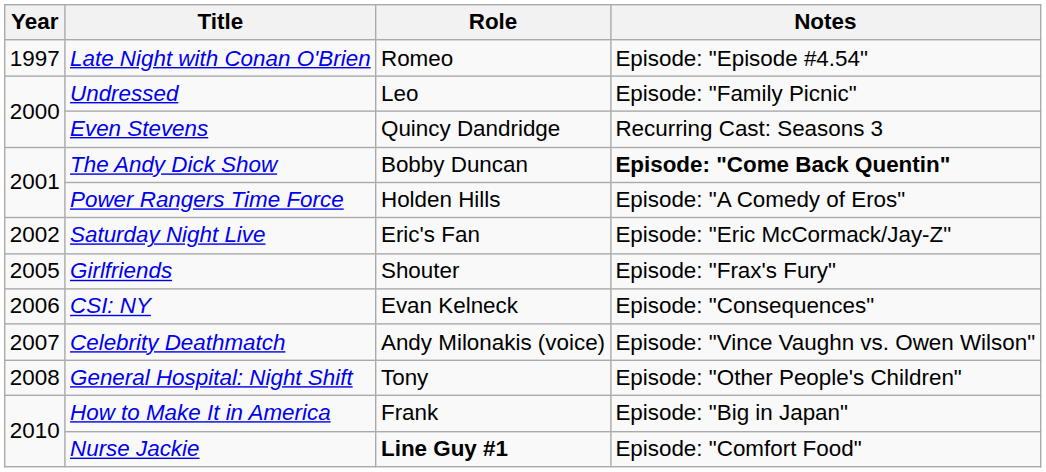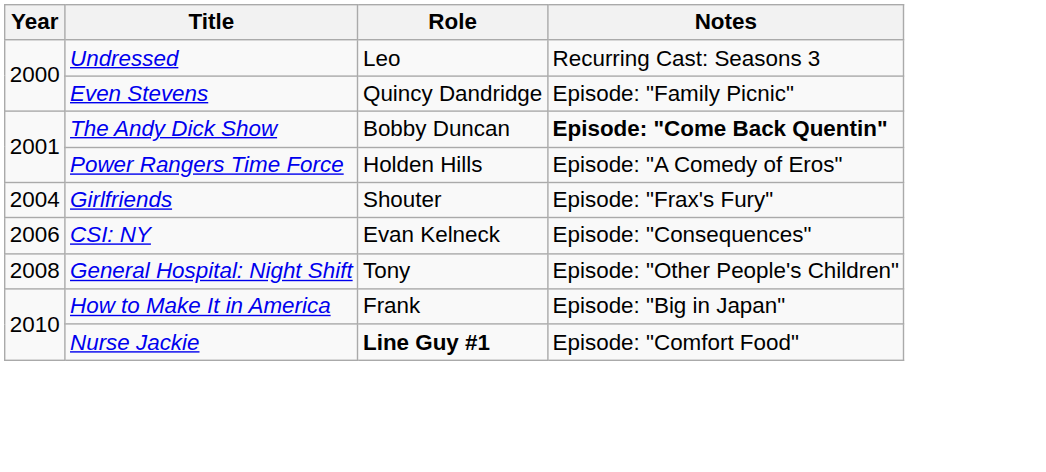- row: (220, 57)
(736, 93) Episode: "Family Picnic" -> (686, 57) Recurring Cast: Seasons 3
(749, 128) Recurring Cast: Seasons 3 -> (673, 93) Episode: "Family Picnic"
- row: (168, 235)
(35, 270) 2005 -> (35, 199) 2004
- row: (178, 341)
